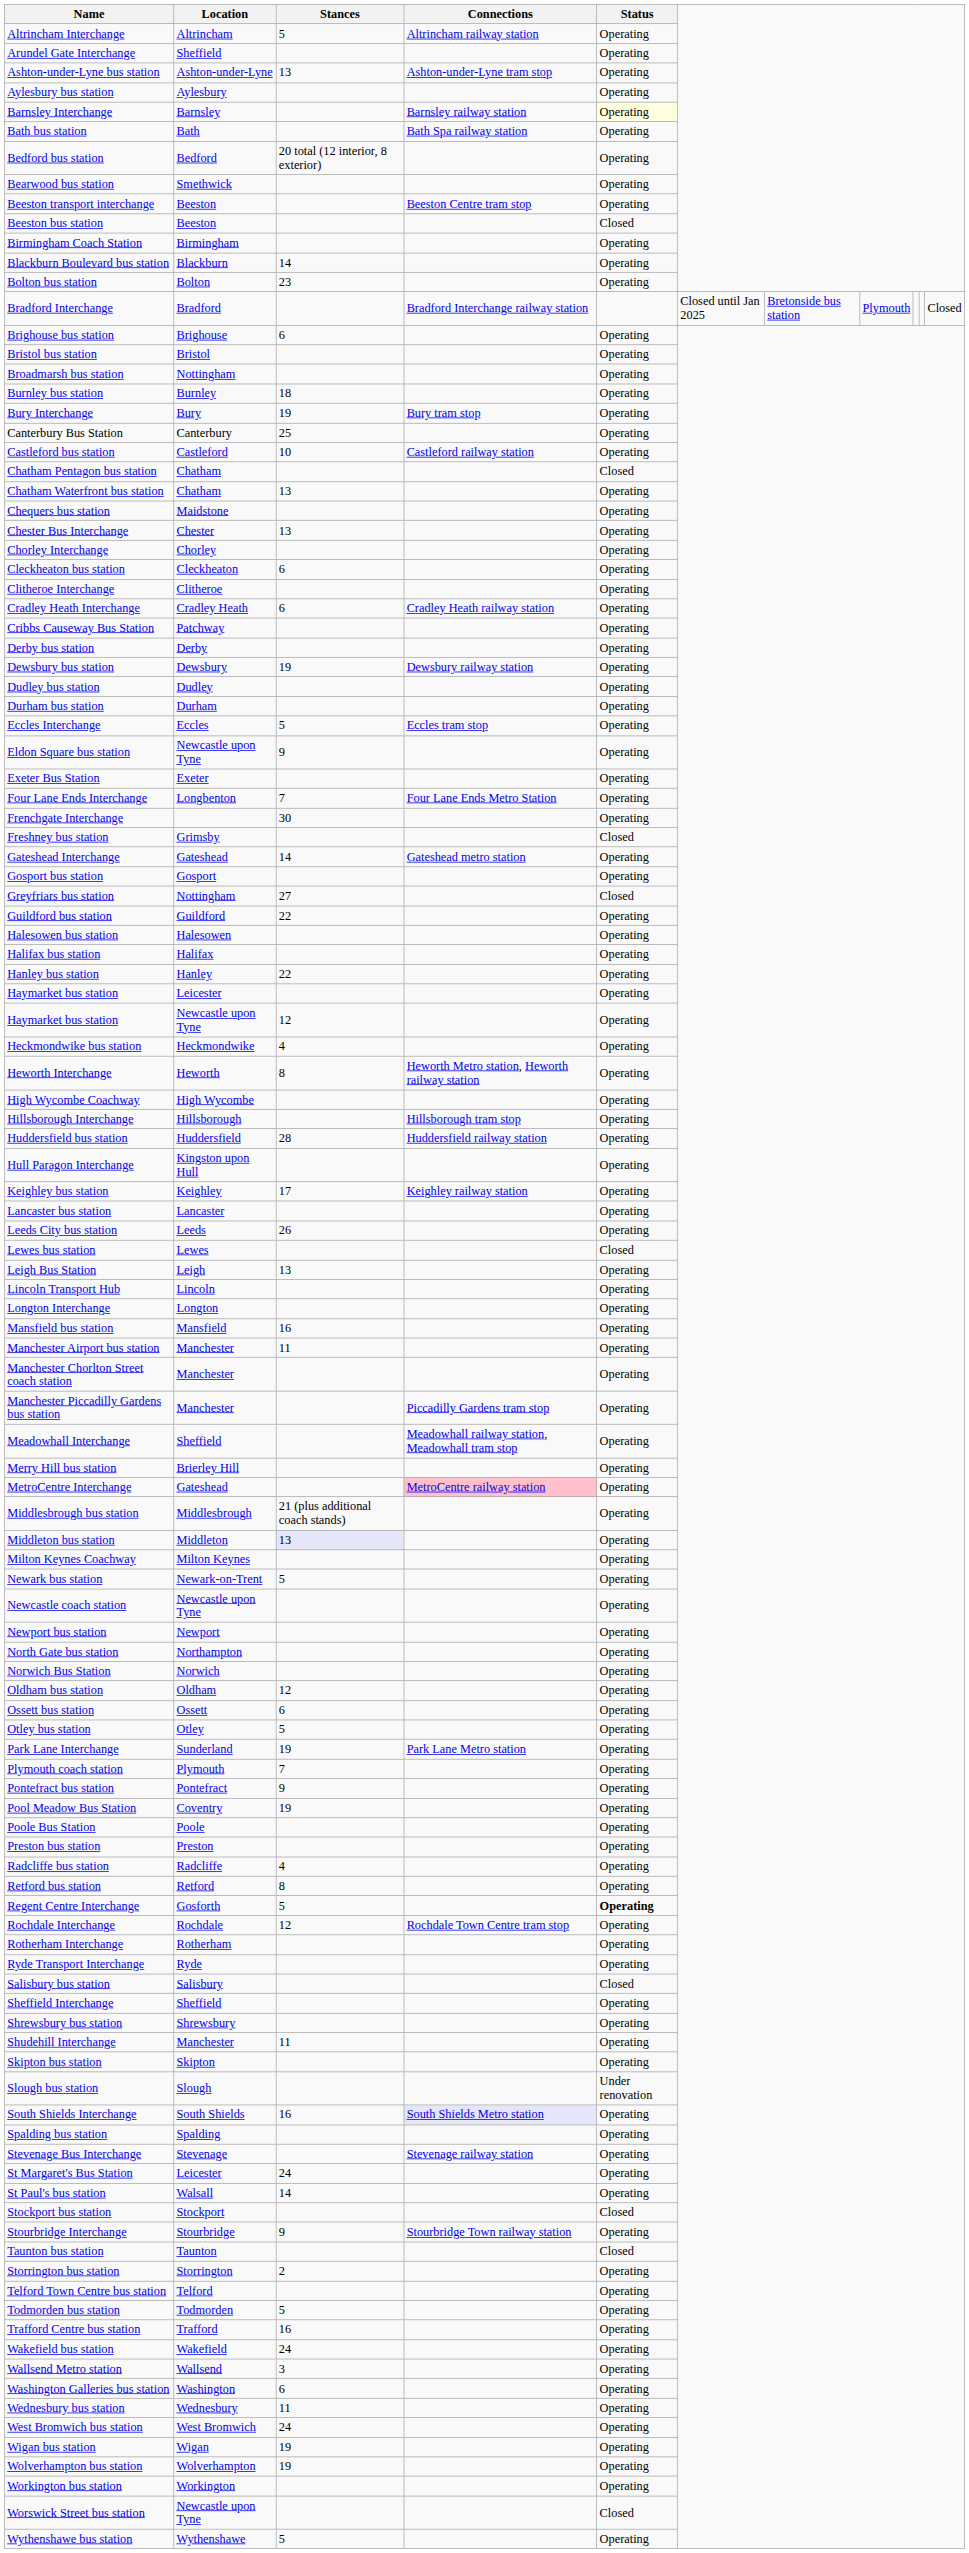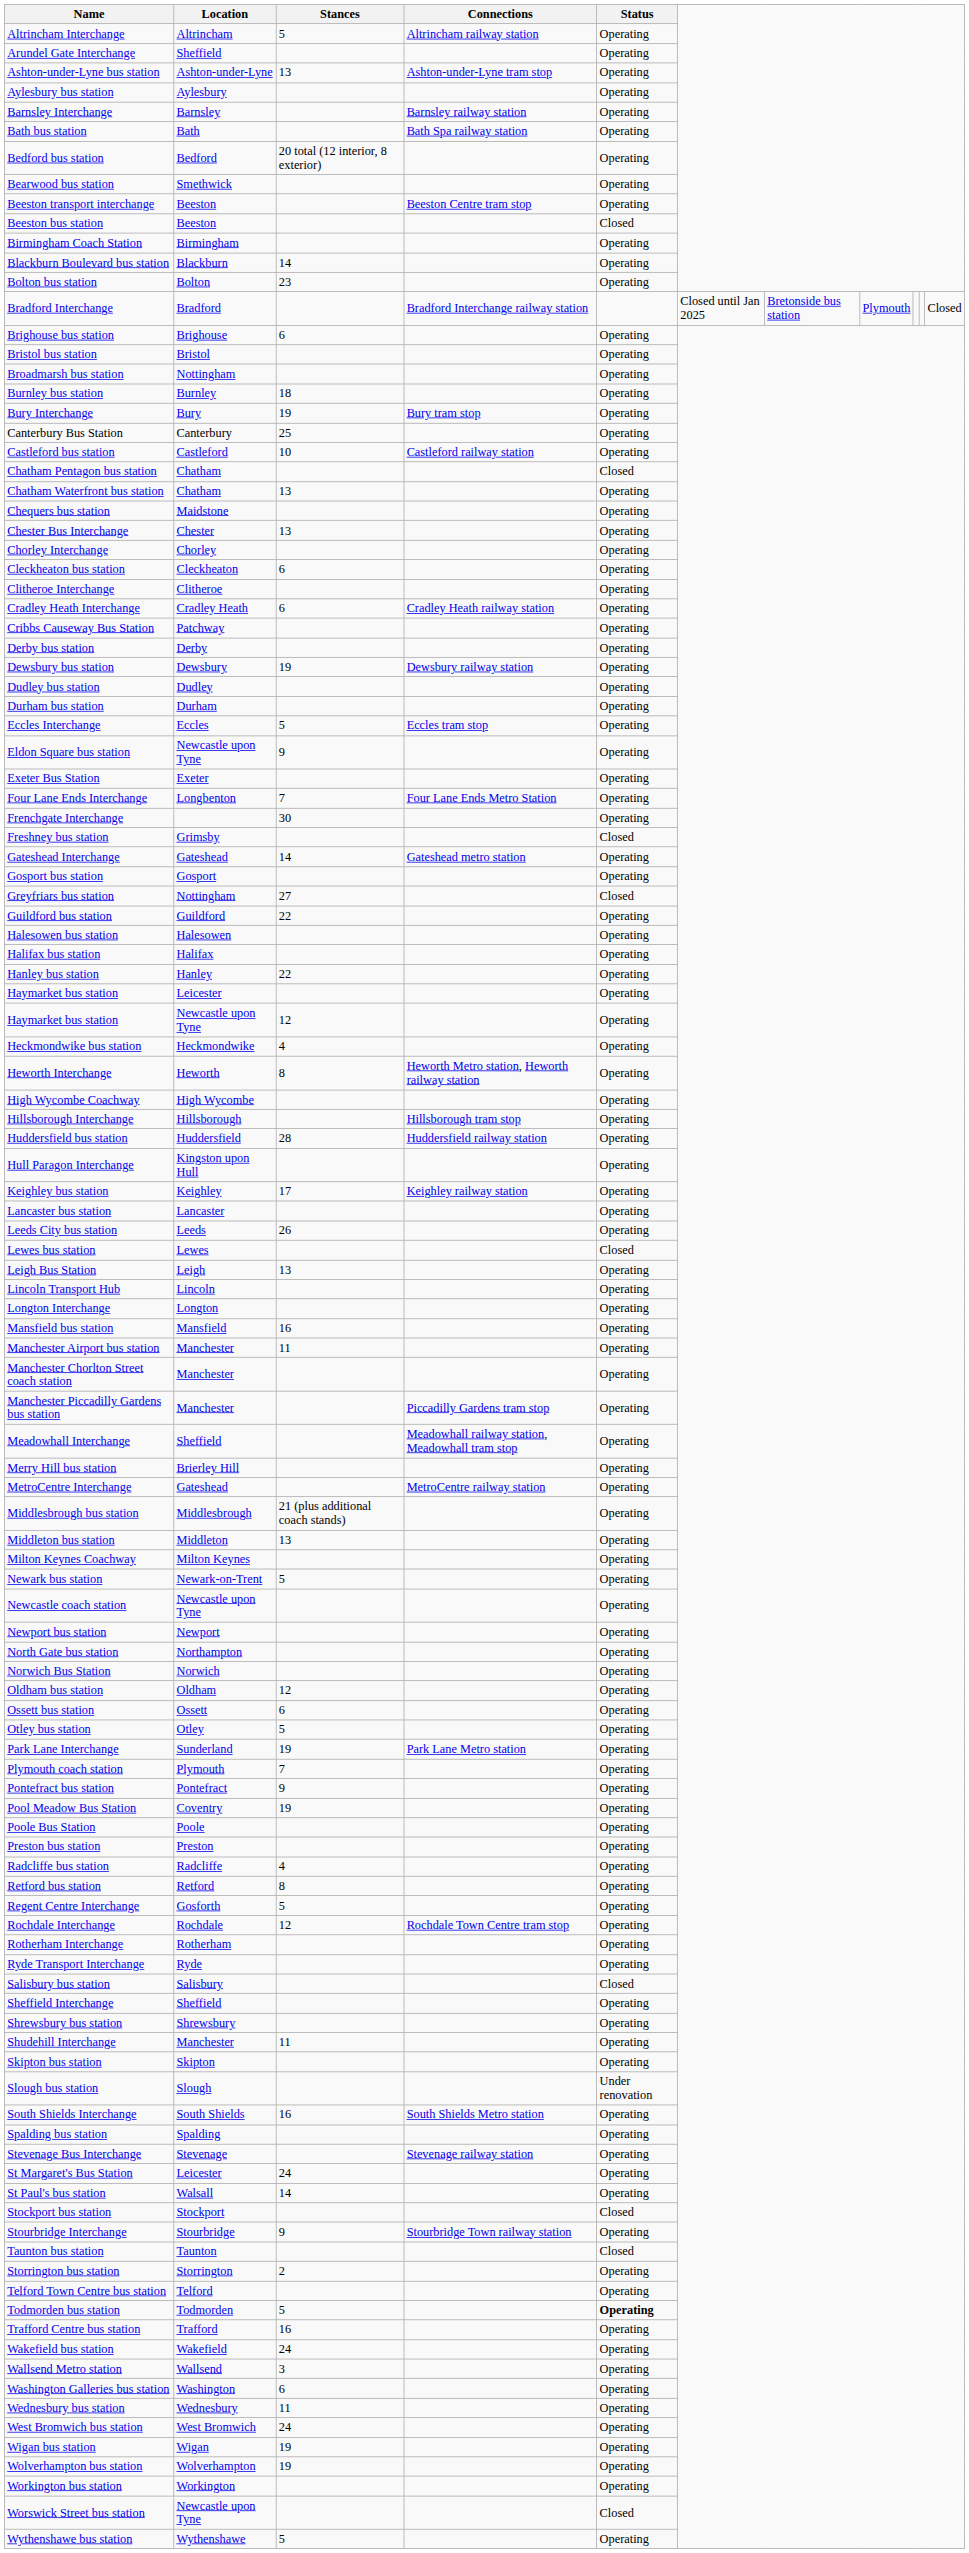(624, 111) lightyellow background -> (624, 111) no background
(476, 1487) pink background -> (476, 1487) no background
(285, 1540) lavender background -> (285, 1540) no background
(627, 1905) bold -> (624, 1905) normal
(475, 2114) lavender background -> (475, 2114) no background
(624, 2310) normal -> (627, 2310) bold
